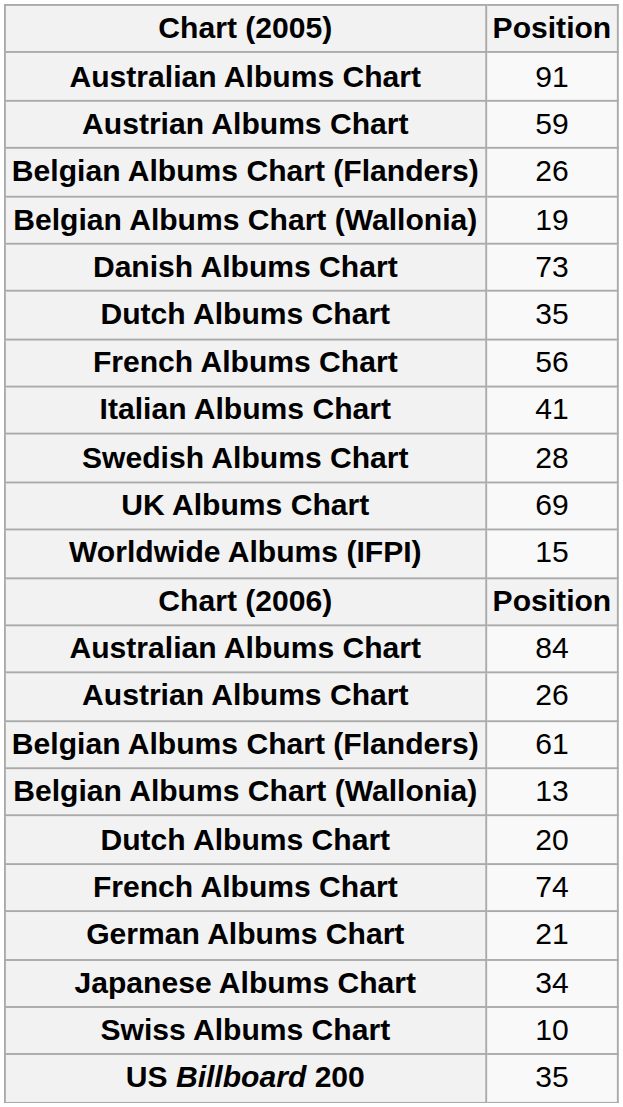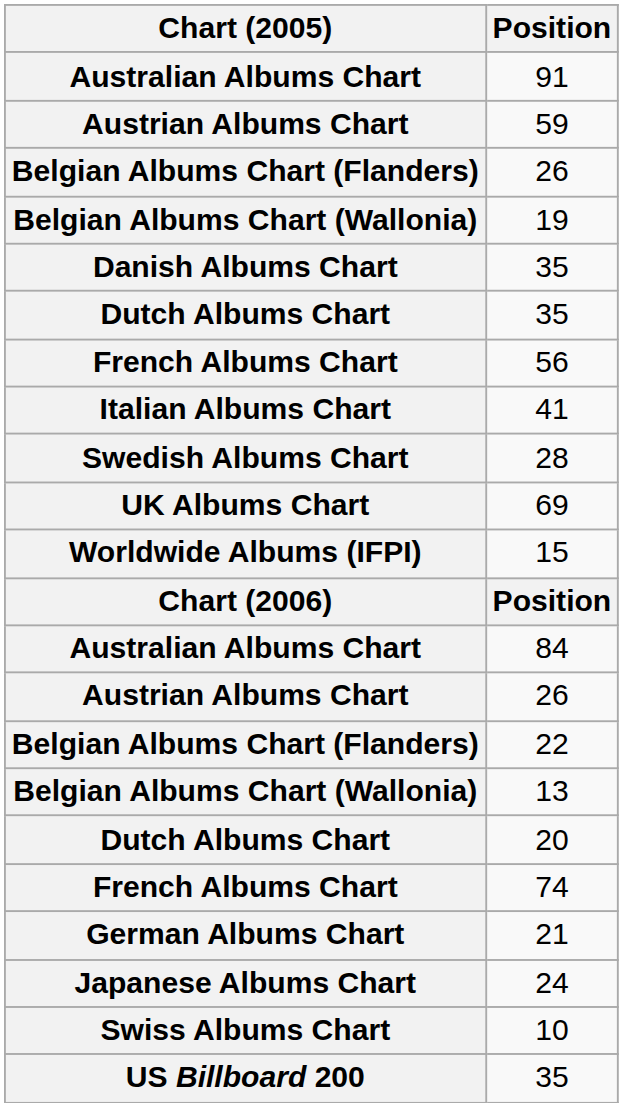(552, 266) 73 -> (552, 266) 35
(552, 743) 61 -> (552, 743) 22
(552, 982) 34 -> (552, 982) 24
